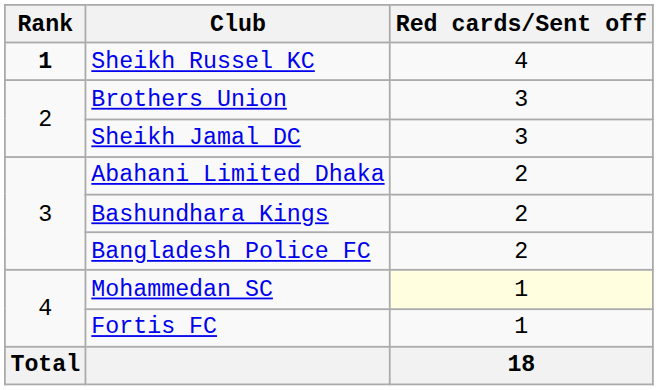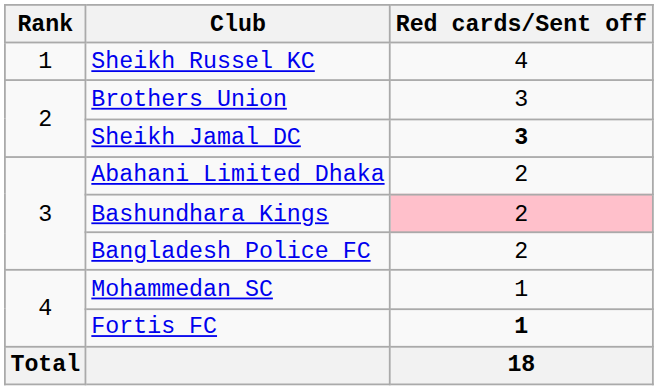(45, 62) bold -> (45, 62) normal
(521, 138) normal -> (521, 138) bold
(521, 213) no background -> (521, 213) pink background
(521, 289) lightyellow background -> (521, 289) no background
(521, 327) normal -> (521, 327) bold
